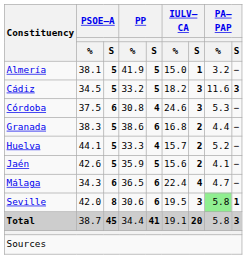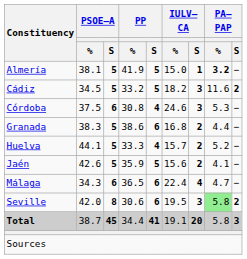(221, 70) normal -> (221, 70) bold
(237, 89) 3 -> (237, 89) 2
(237, 202) 1 -> (237, 202) 2
